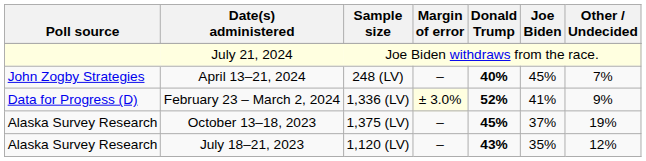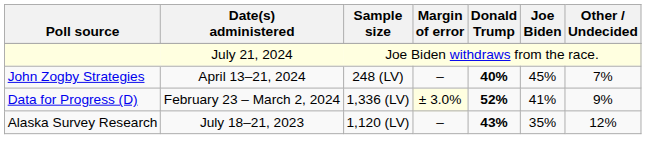- row: (252, 122)
